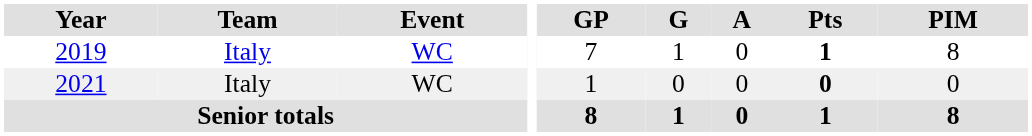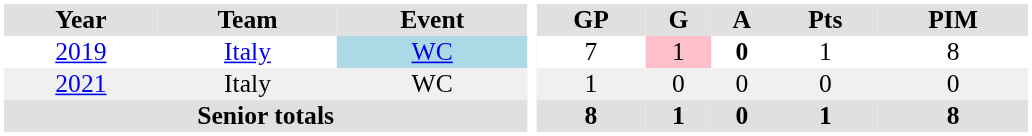(432, 51) no background -> (432, 51) lightblue background
(678, 51) no background -> (678, 51) pink background
(742, 51) normal -> (742, 51) bold
(825, 51) bold -> (825, 51) normal
(825, 83) bold -> (825, 83) normal
